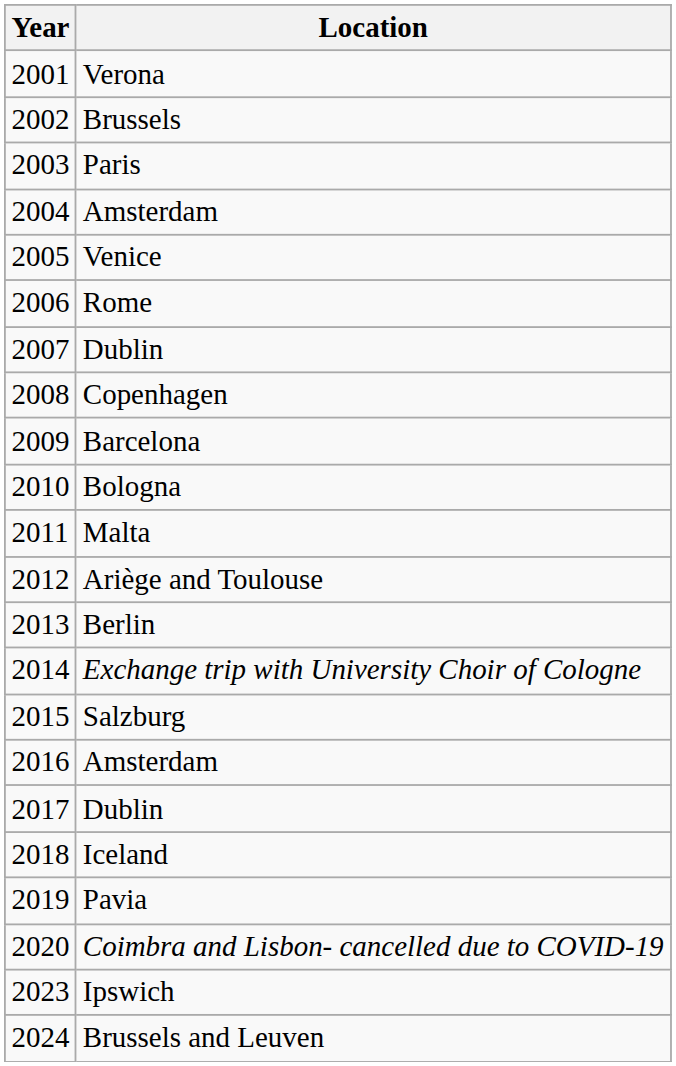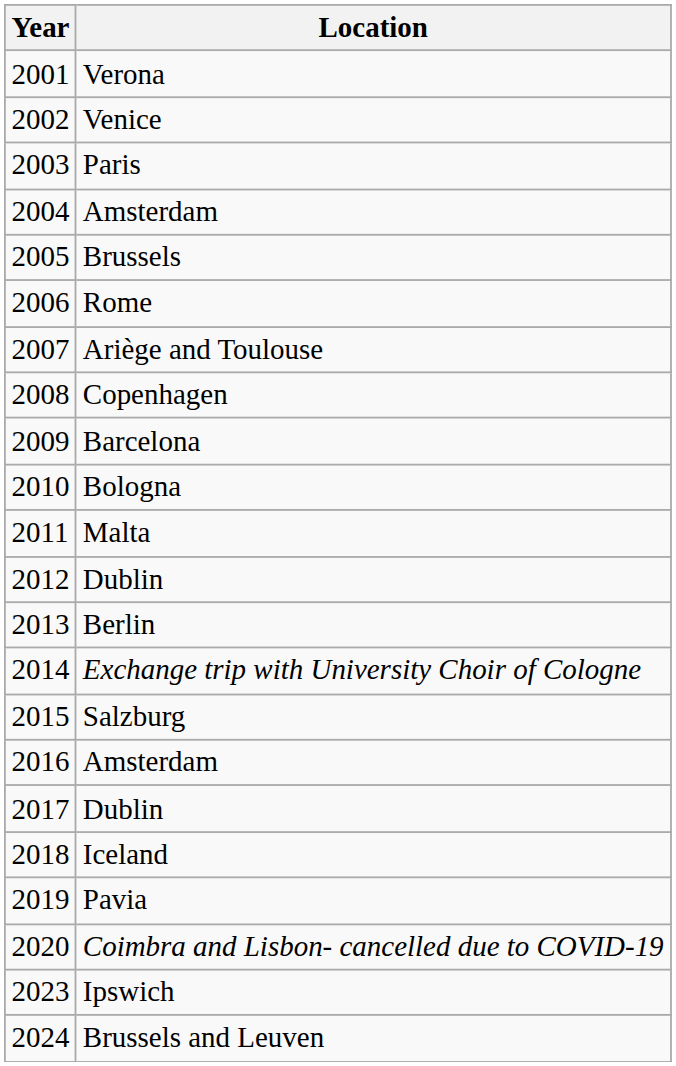(132, 119) Brussels -> (122, 119) Venice
(122, 257) Venice -> (132, 257) Brussels
(123, 348) Dublin -> (203, 348) Ariège and Toulouse
(203, 578) Ariège and Toulouse -> (123, 578) Dublin
